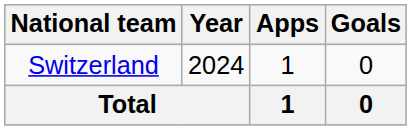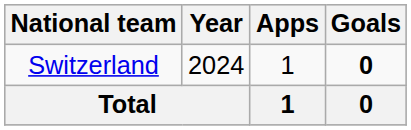(366, 64) normal -> (366, 64) bold
